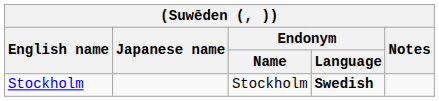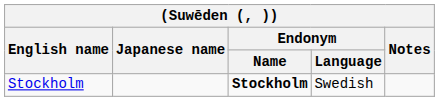(270, 85) normal -> (270, 85) bold
(344, 85) bold -> (344, 85) normal
